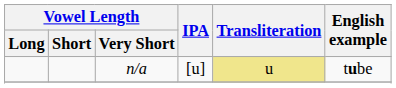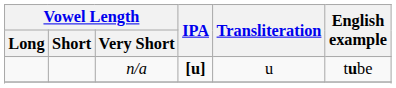(196, 69) normal -> (196, 69) bold
(269, 69) khaki background -> (269, 69) no background
